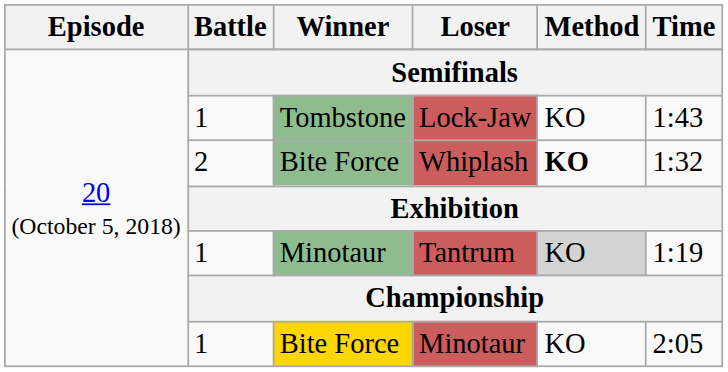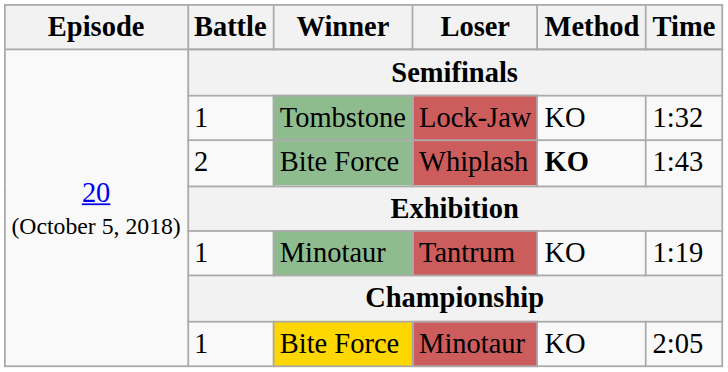(678, 117) 1:43 -> (678, 117) 1:32
(678, 162) 1:32 -> (678, 162) 1:43
(565, 252) lightgrey background -> (565, 252) no background
